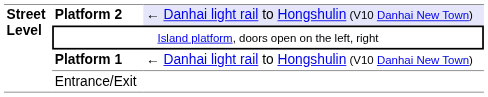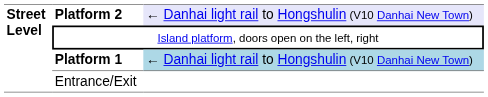(309, 59) no background -> (309, 59) lightblue background
